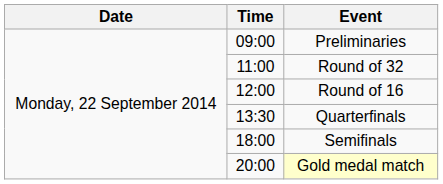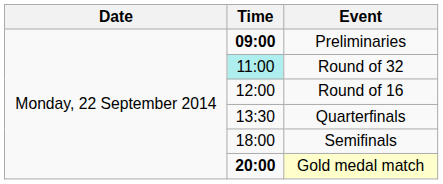(255, 41) normal -> (255, 41) bold
(255, 66) no background -> (255, 66) paleturquoise background
(255, 166) normal -> (255, 166) bold
